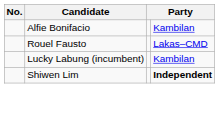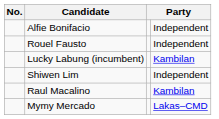(174, 28) Kambilan -> (181, 28) Independent
(180, 43) Lakas–CMD -> (181, 43) Independent
(183, 75) bold -> (181, 75) normal
+ row: (59, 91)
+ row: (61, 106)
